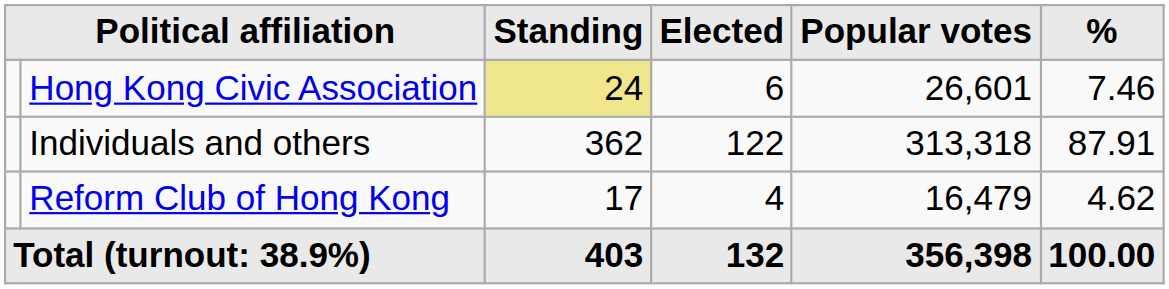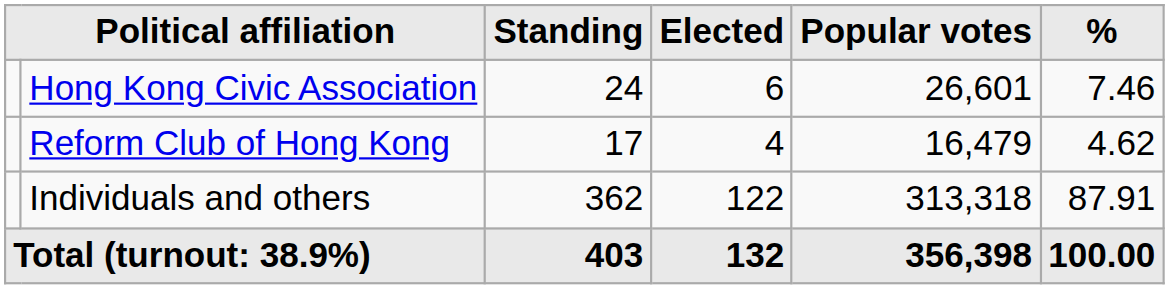(624, 87) khaki background -> (624, 87) no background
rows swapped: (240, 198) <-> (200, 143)
